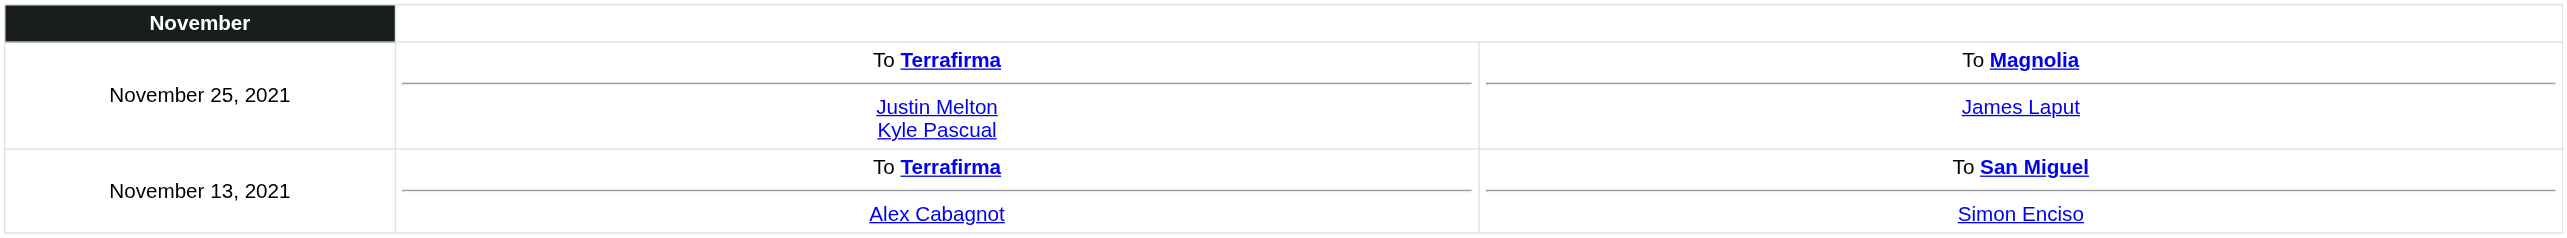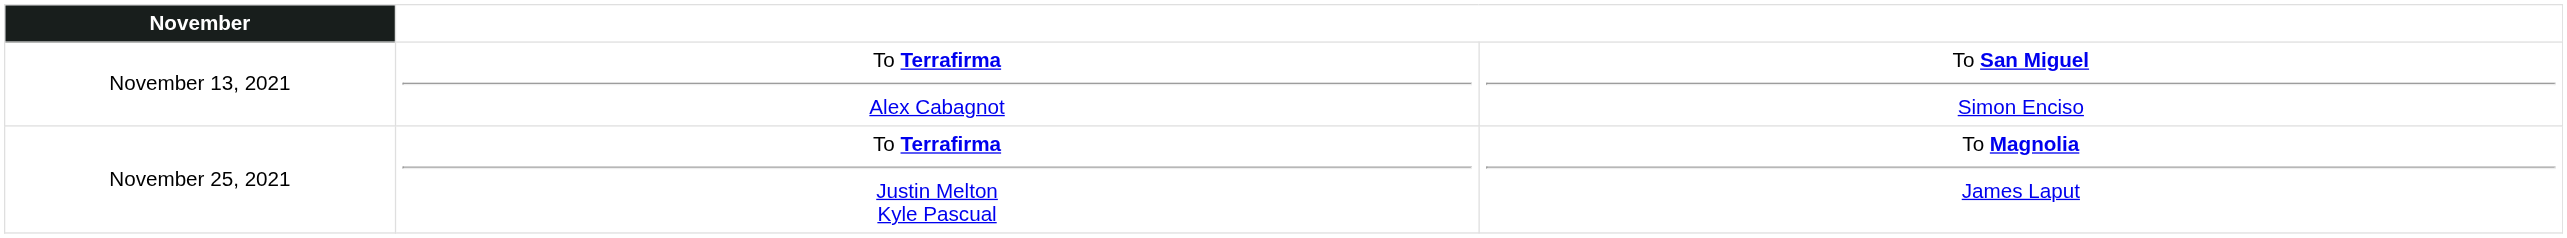rows swapped: (200, 190) <-> (200, 95)
